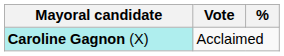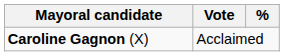(78, 39) paleturquoise background -> (78, 39) no background
